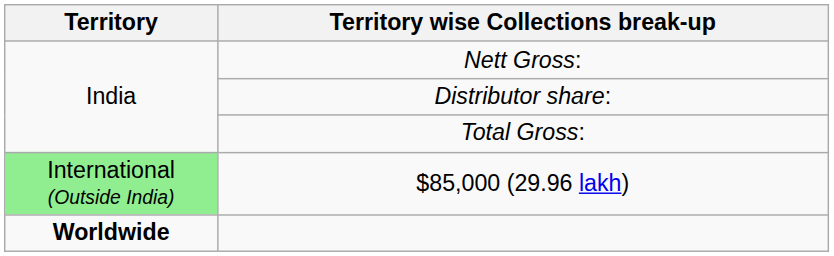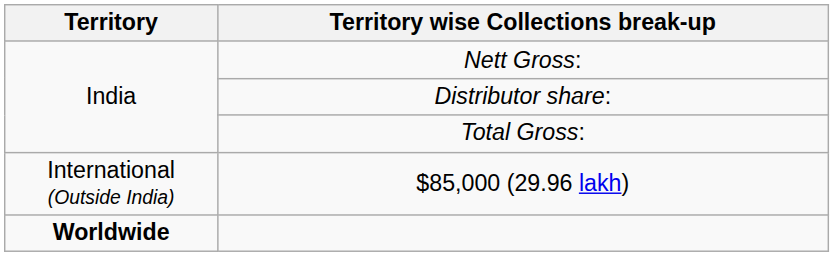(111, 183) lightgreen background -> (111, 183) no background
